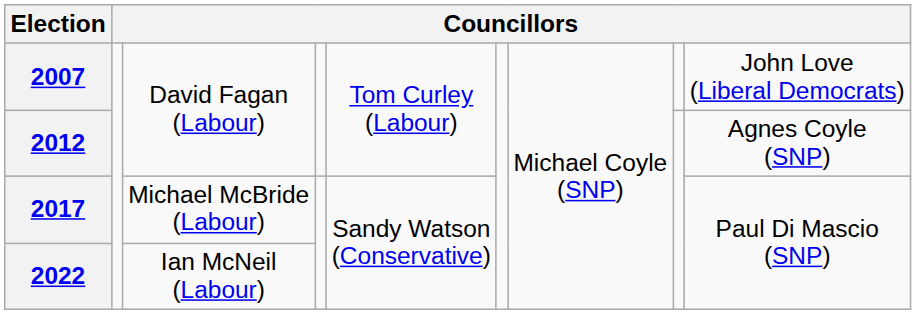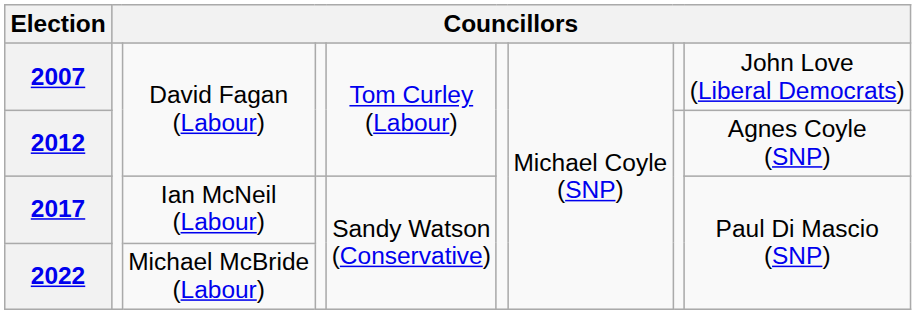(219, 209) Michael McBride (Labour) -> (219, 209) Ian McNeil (Labour)
(219, 275) Ian McNeil (Labour) -> (219, 275) Michael McBride (Labour)
